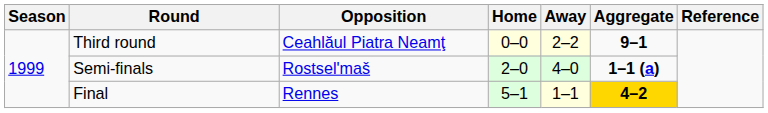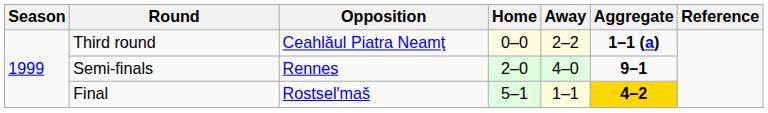(634, 42) 9–1 -> (634, 42) 1–1 (a)
(326, 68) Rostsel'maš -> (310, 68) Rennes
(634, 68) 1–1 (a) -> (634, 68) 9–1
(310, 94) Rennes -> (326, 94) Rostsel'maš
